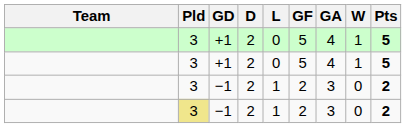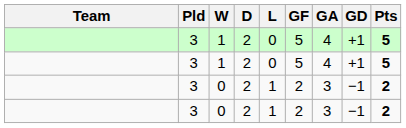columns swapped: (358, 16) <-> (223, 16)
(194, 110) khaki background -> (194, 110) no background
